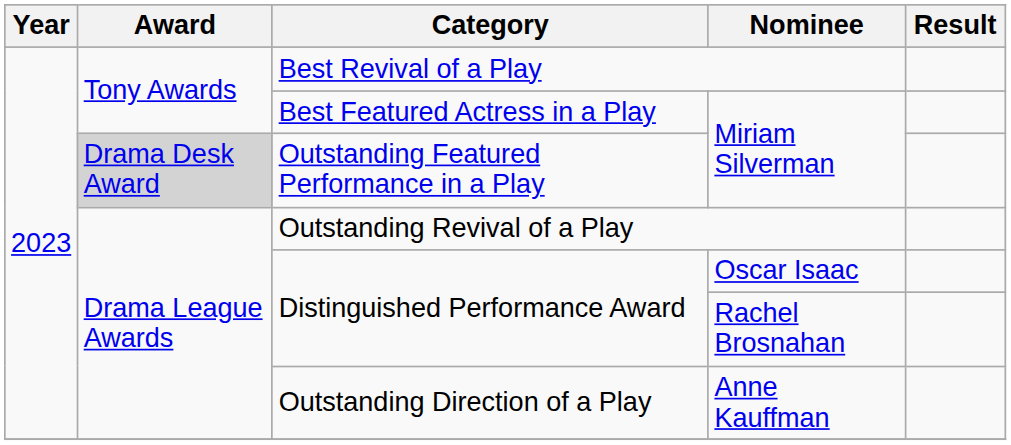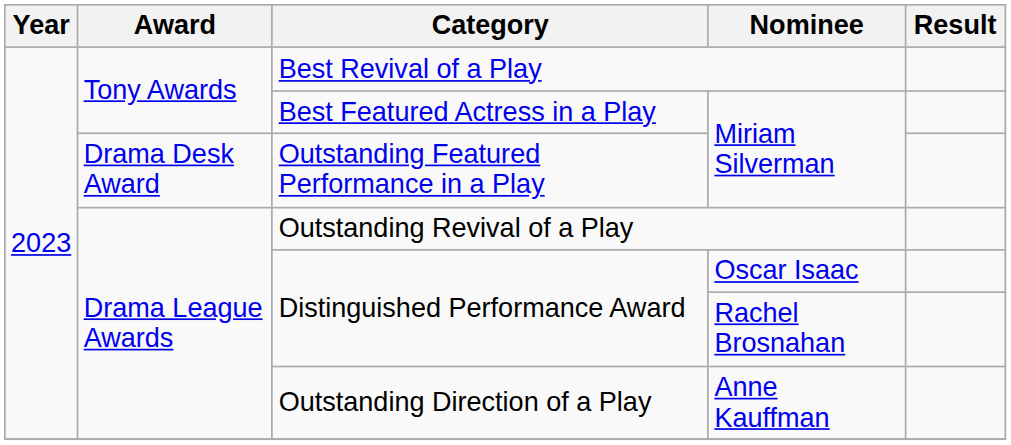(159, 169) lightgrey background -> (159, 169) no background
